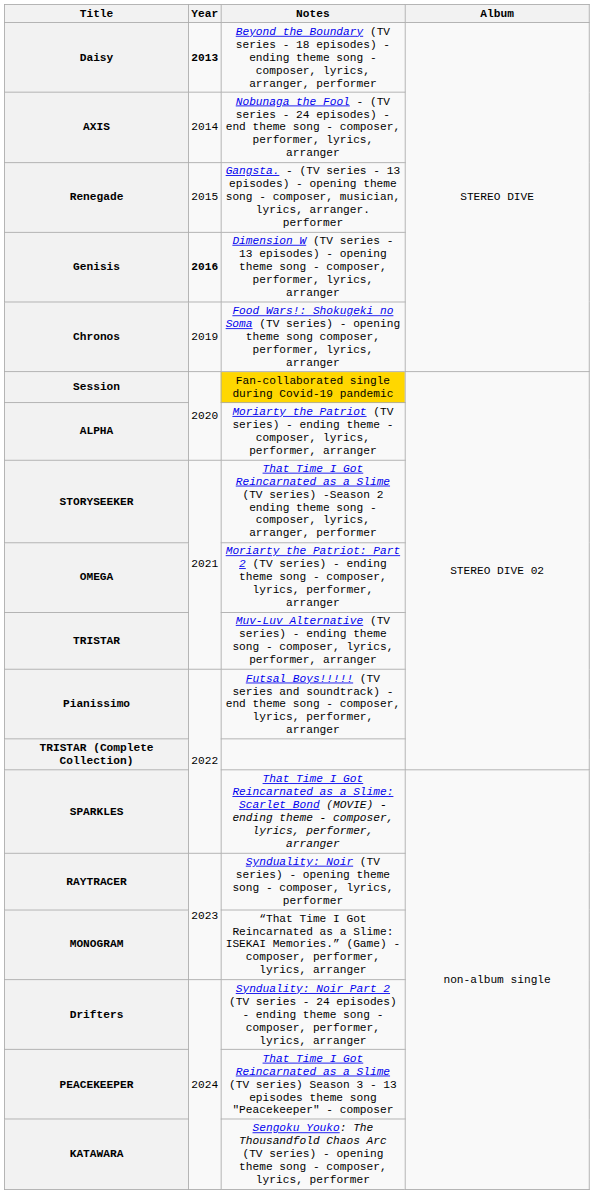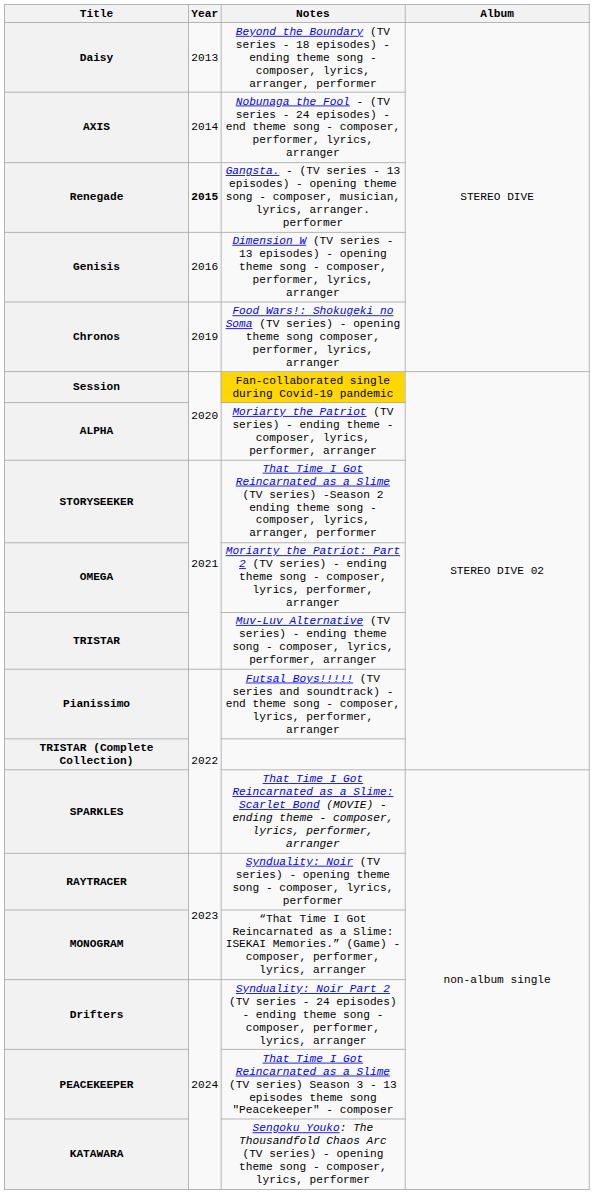(205, 58) bold -> (205, 58) normal
(205, 197) normal -> (205, 197) bold
(205, 267) bold -> (205, 267) normal
